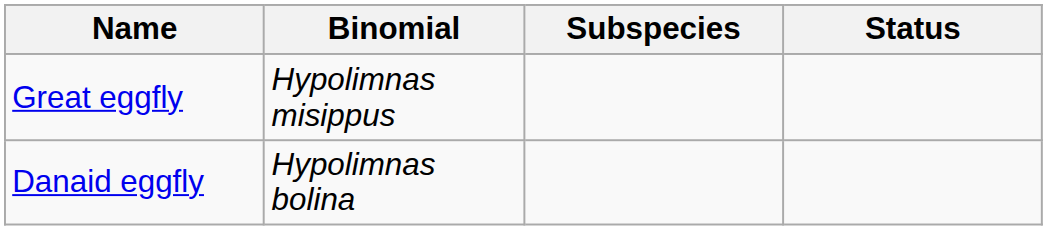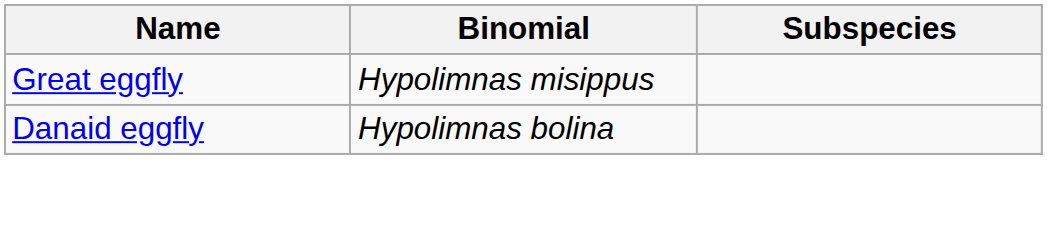- column: (913, 29)
